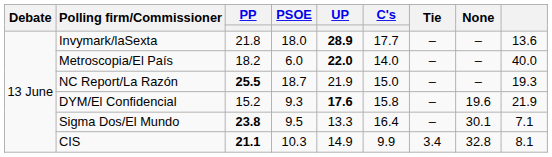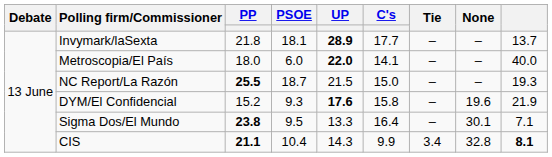(294, 41) 18.0 -> (294, 41) 18.1
(524, 41) 13.6 -> (524, 41) 13.7
(248, 61) 18.2 -> (248, 61) 18.0
(386, 61) 14.0 -> (386, 61) 14.1
(340, 82) 21.9 -> (340, 82) 21.5
(294, 142) 10.3 -> (294, 142) 10.4
(340, 142) 14.9 -> (340, 142) 14.3
(524, 142) normal -> (524, 142) bold
